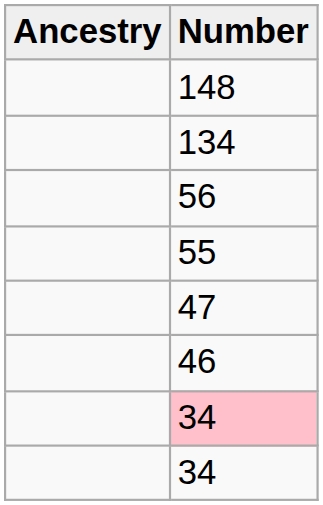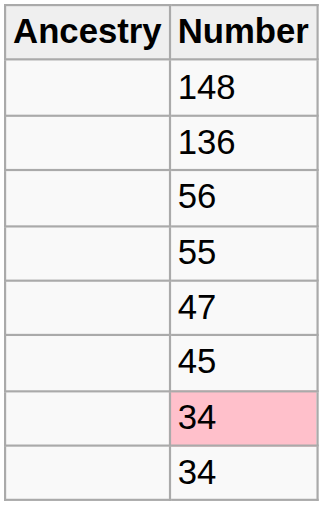(207, 142) 134 -> (207, 142) 136
(197, 362) 46 -> (197, 362) 45
